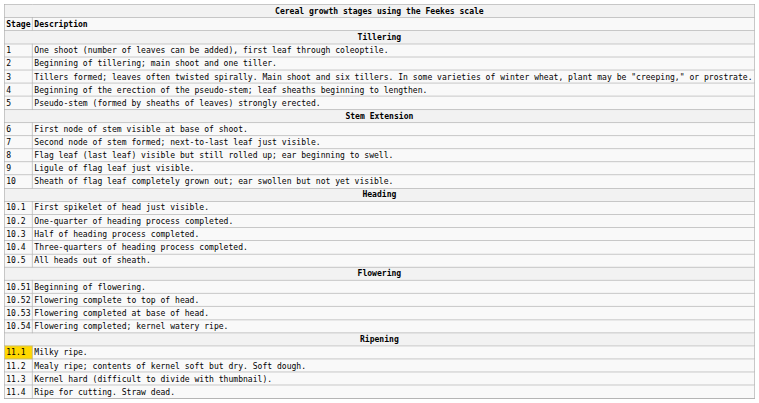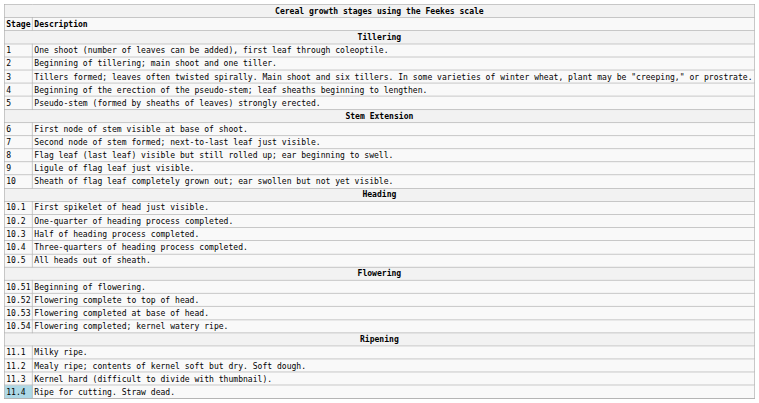(16, 352) gold background -> (16, 352) no background
(16, 392) no background -> (16, 392) lightblue background
